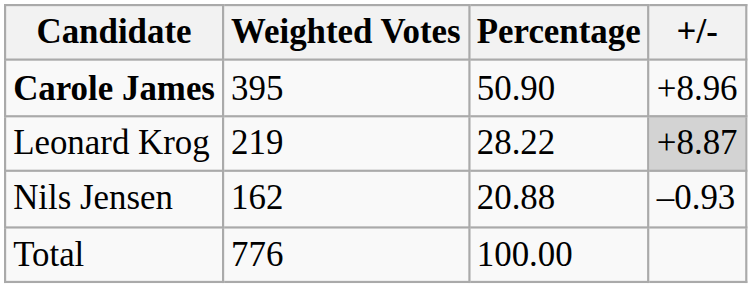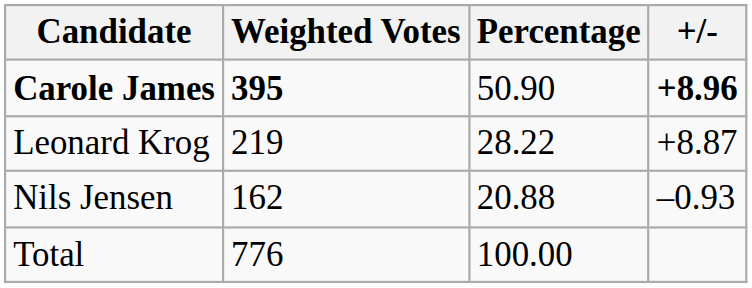(257, 87) normal -> (257, 87) bold
(697, 87) normal -> (697, 87) bold
(697, 142) lightgrey background -> (697, 142) no background
